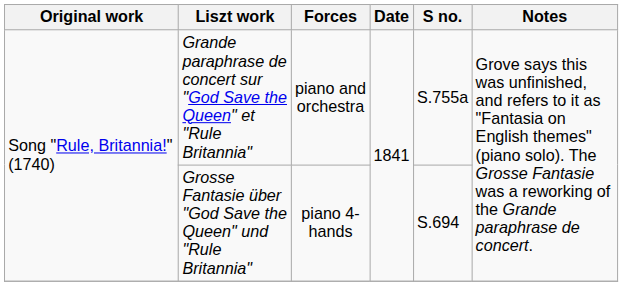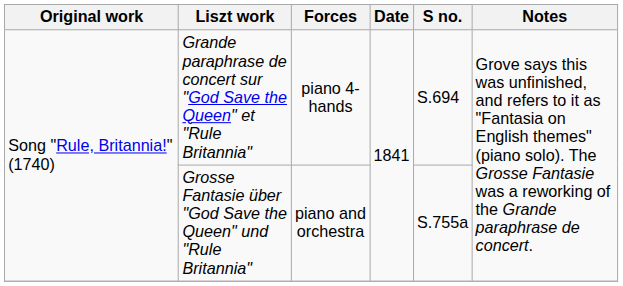(331, 97) piano and orchestra -> (331, 97) piano 4-hands
(443, 97) S.755a -> (438, 97) S.694
(331, 223) piano 4-hands -> (331, 223) piano and orchestra
(438, 223) S.694 -> (443, 223) S.755a
